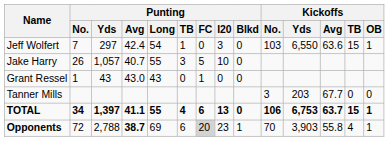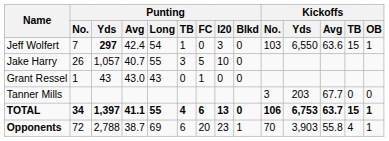(105, 45) normal -> (105, 45) bold
(135, 128) bold -> (135, 128) normal
(204, 128) lightgrey background -> (204, 128) no background
